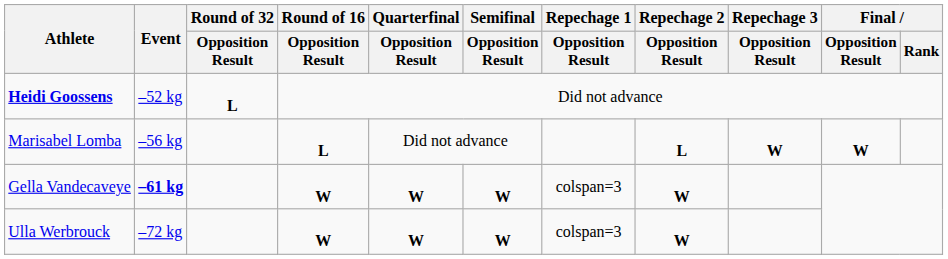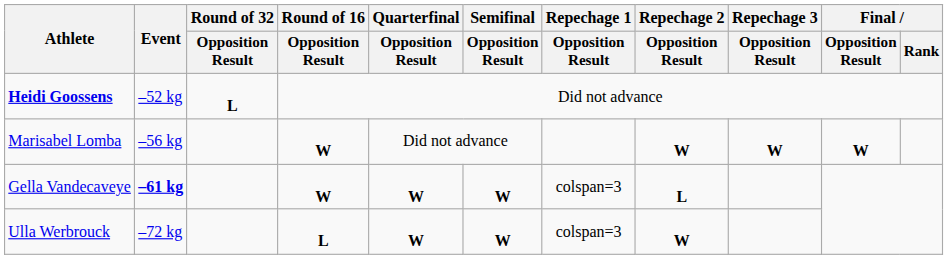(323, 151) L -> (323, 151) W
(682, 151) L -> (682, 151) W
(682, 196) W -> (682, 196) L
(323, 241) W -> (323, 241) L
